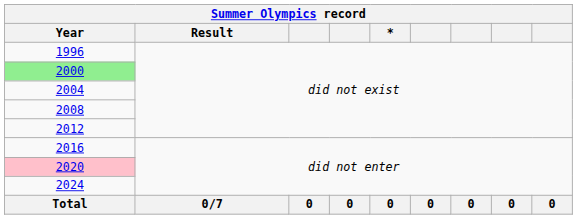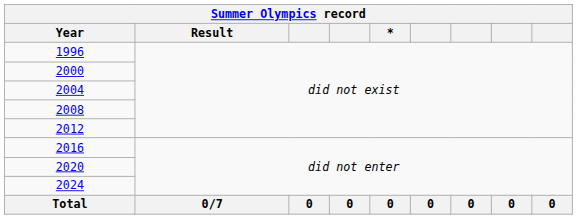(70, 71) lightgreen background -> (70, 71) no background
(70, 167) pink background -> (70, 167) no background
